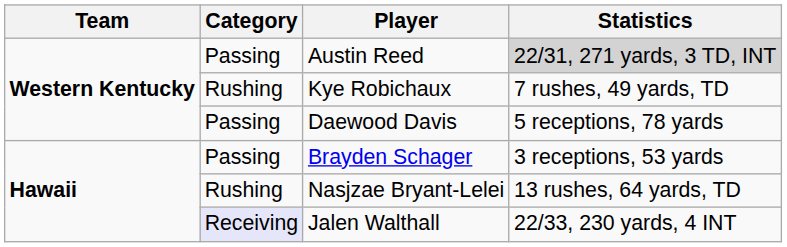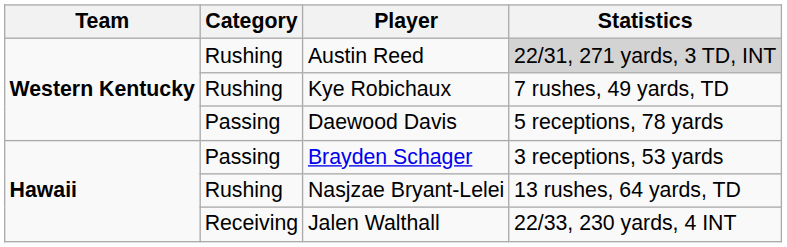(243, 55) Passing -> (244, 55) Rushing
(251, 224) lavender background -> (251, 224) no background
